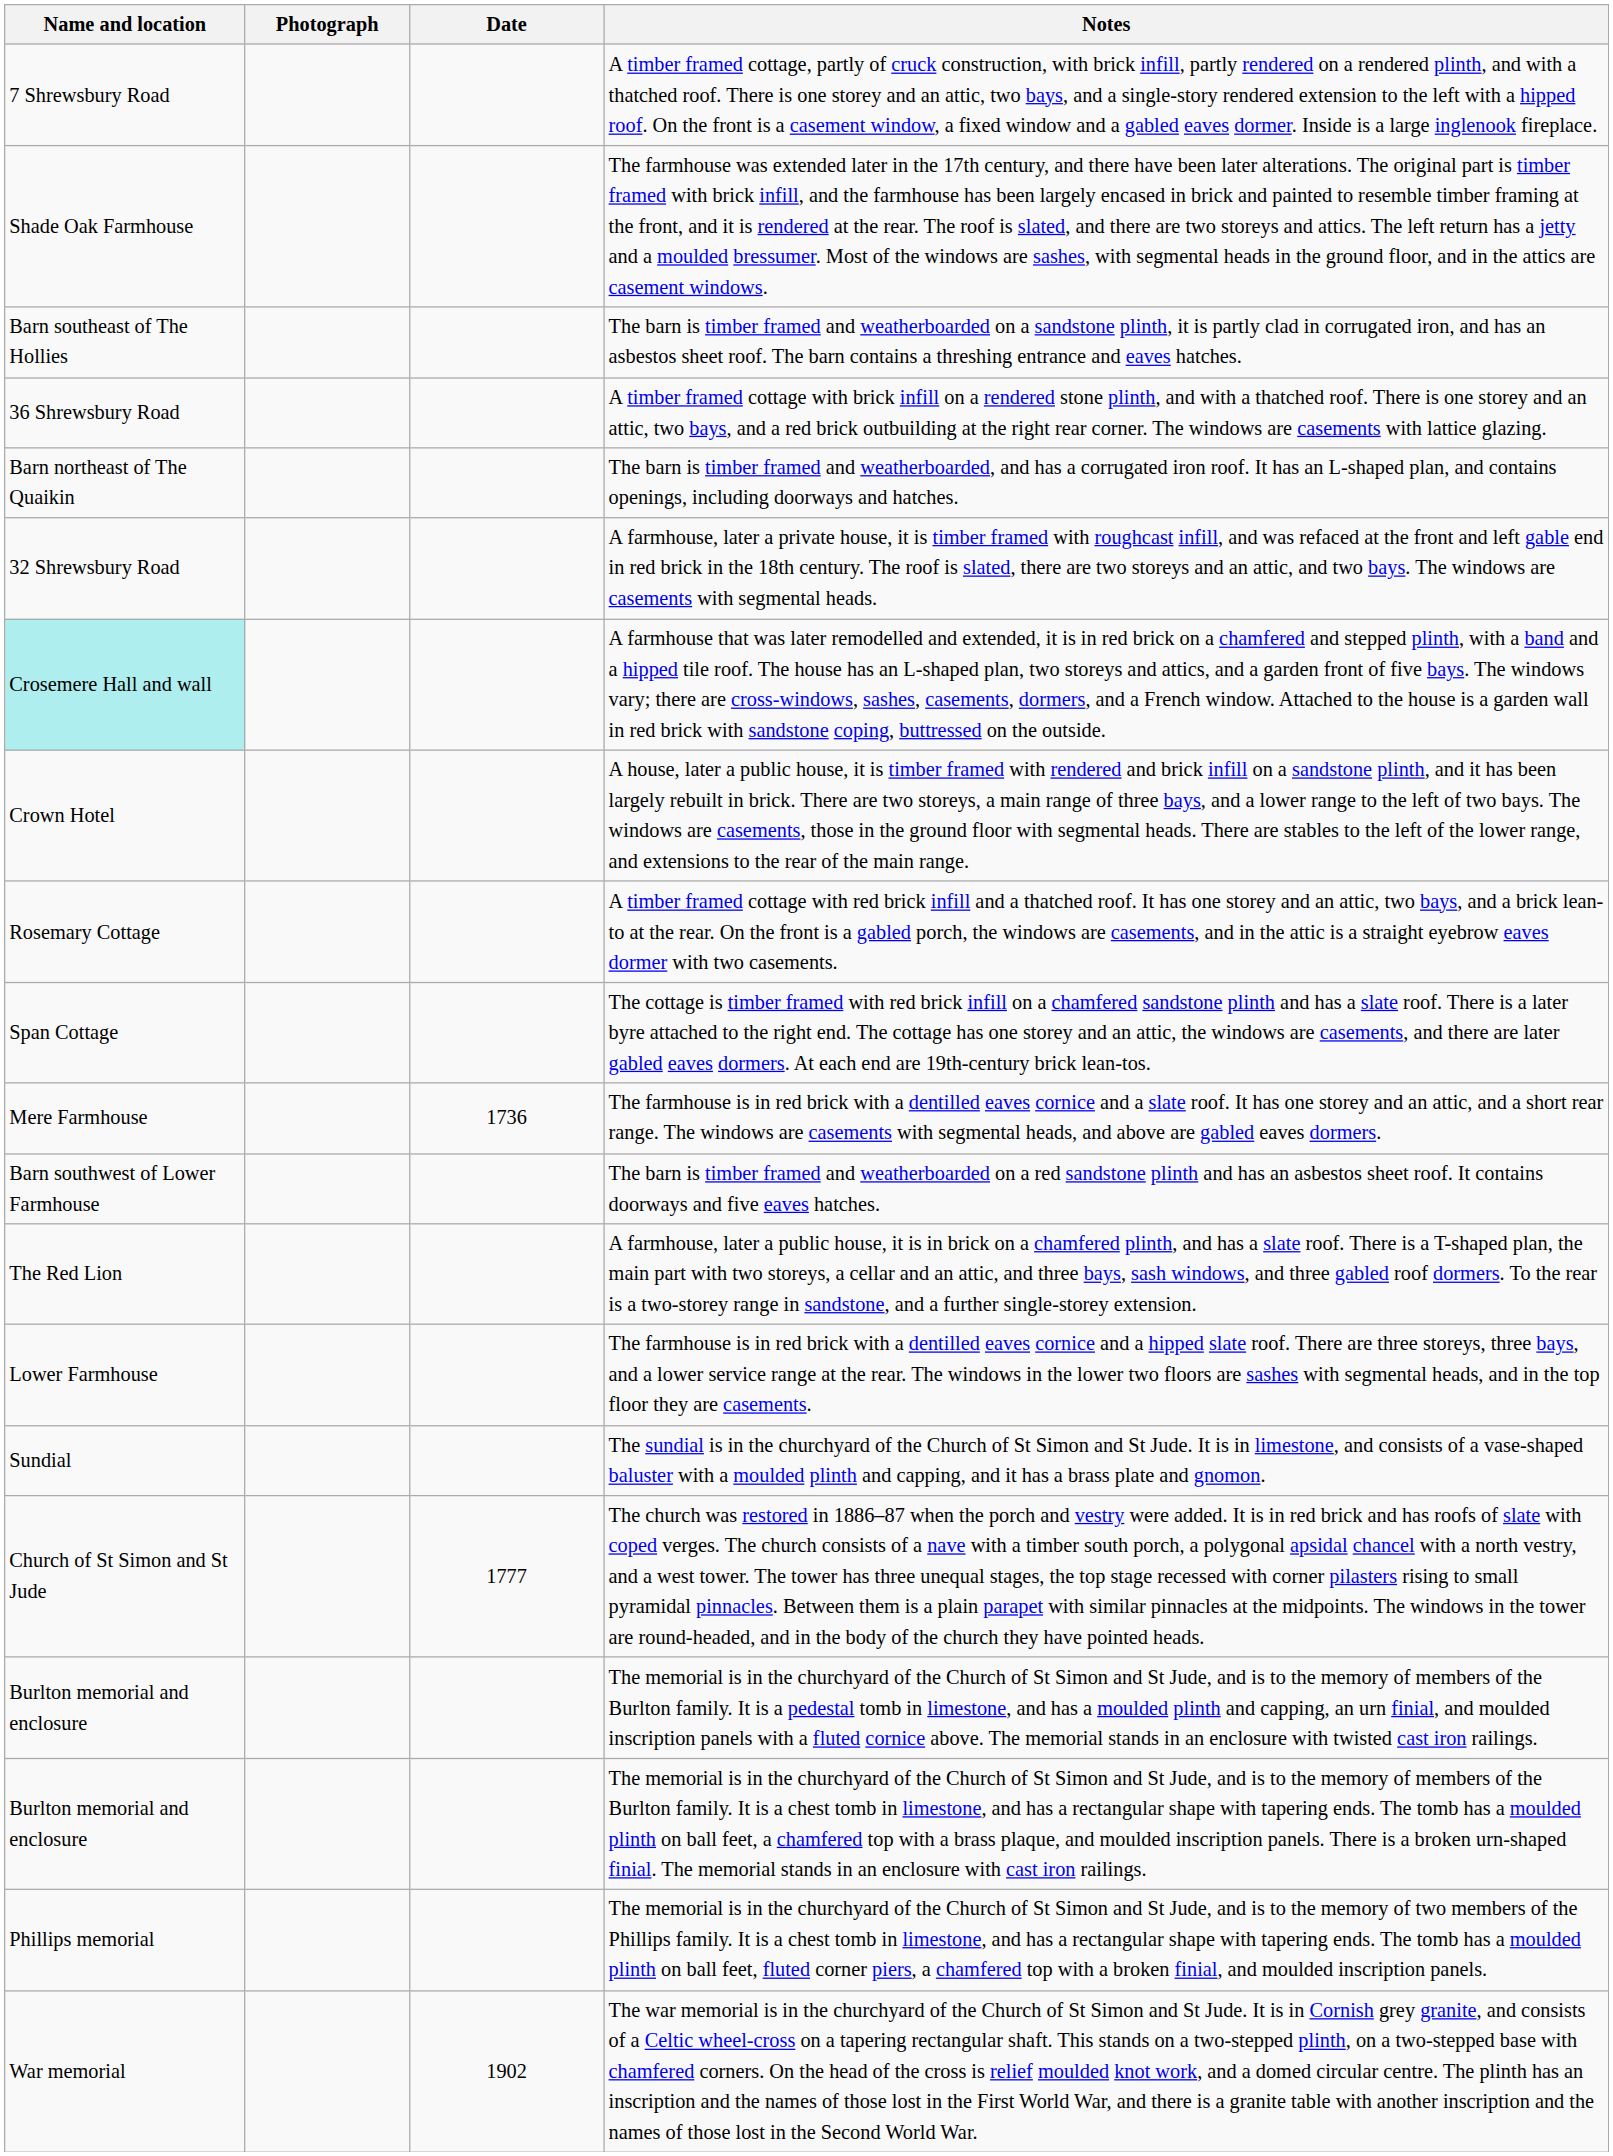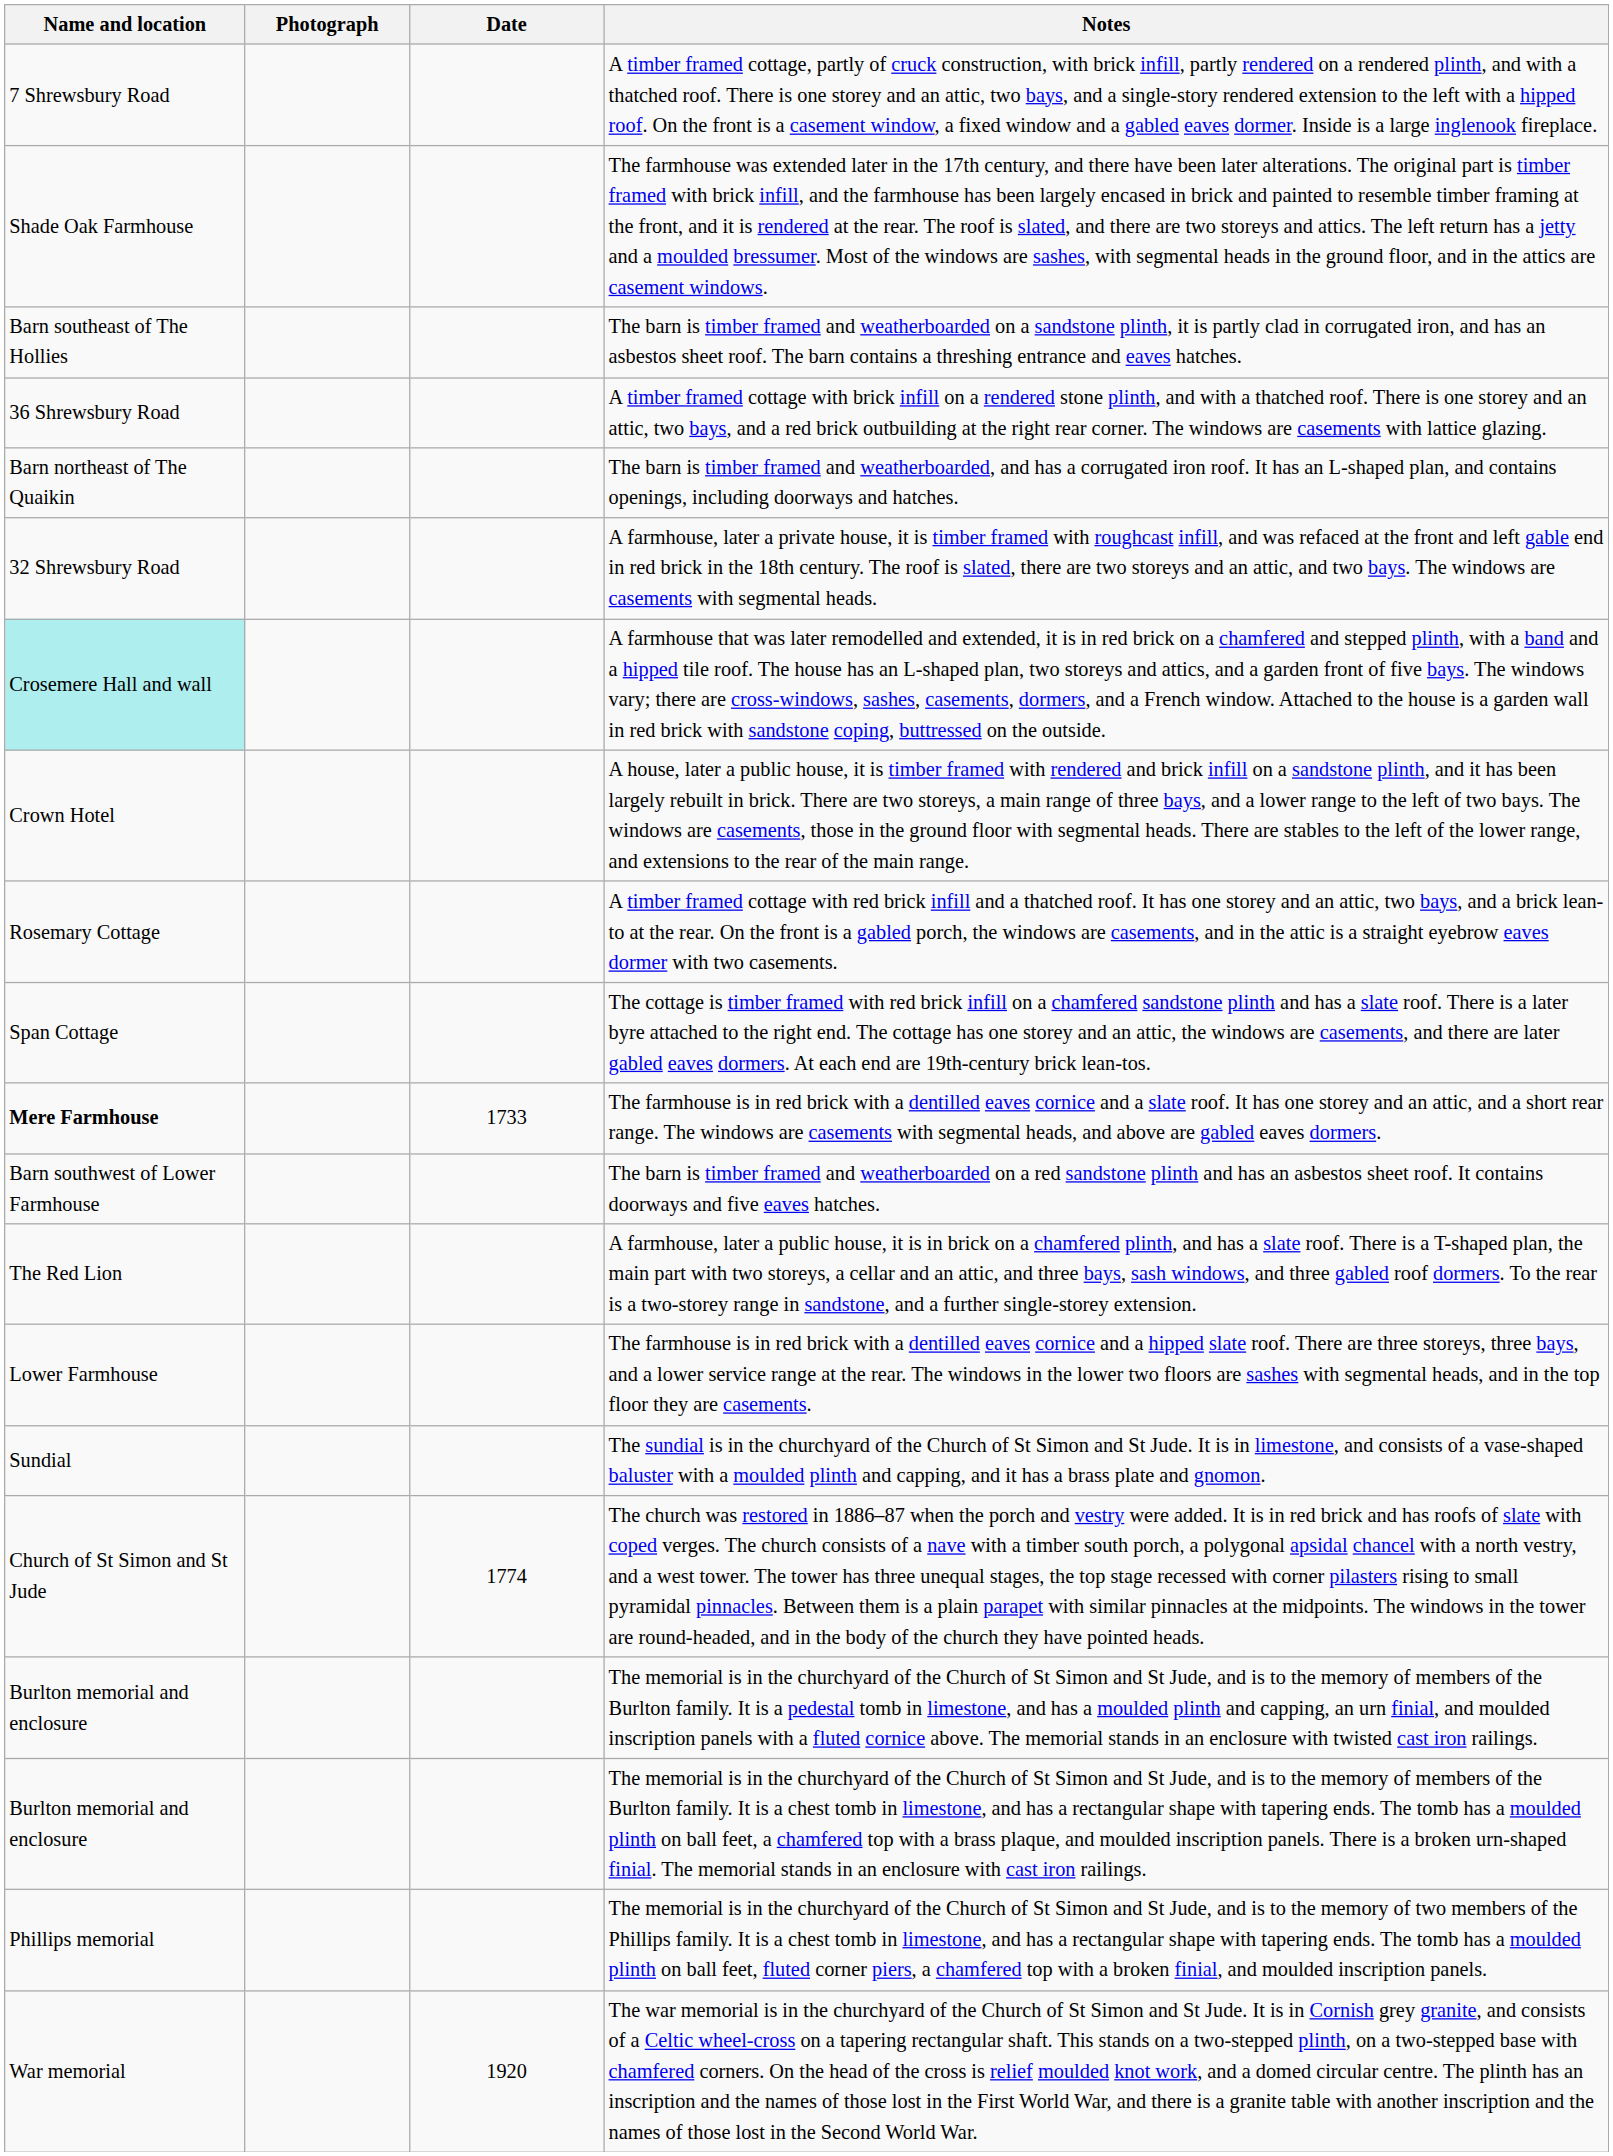(78, 1118) normal -> (84, 1118) bold
(507, 1118) 1736 -> (507, 1118) 1733
(507, 1576) 1777 -> (507, 1576) 1774
(507, 2071) 1902 -> (507, 2071) 1920
